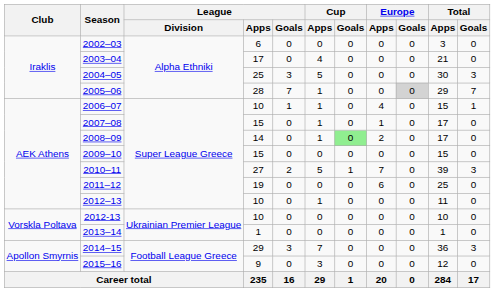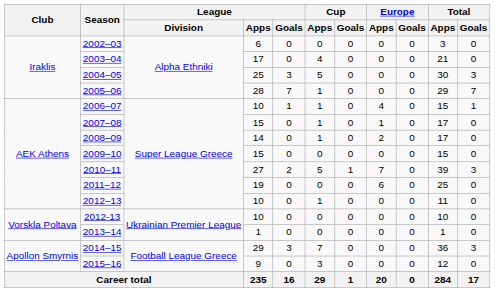(412, 91) lightgrey background -> (412, 91) no background
(351, 138) lightgreen background -> (351, 138) no background
